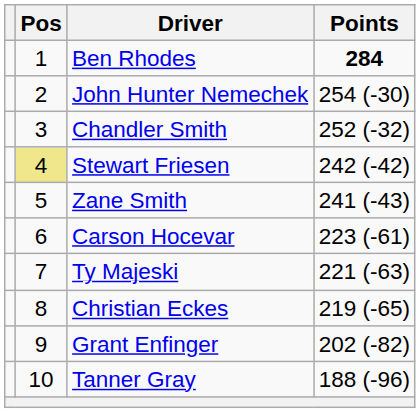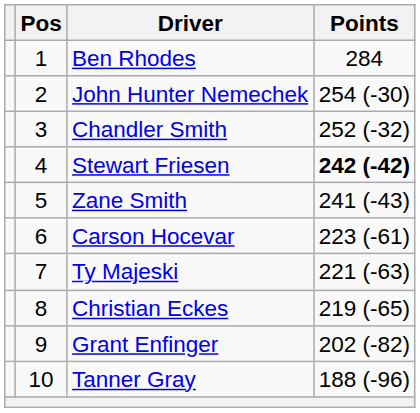(364, 58) bold -> (364, 58) normal
(41, 165) khaki background -> (41, 165) no background
(364, 165) normal -> (364, 165) bold
